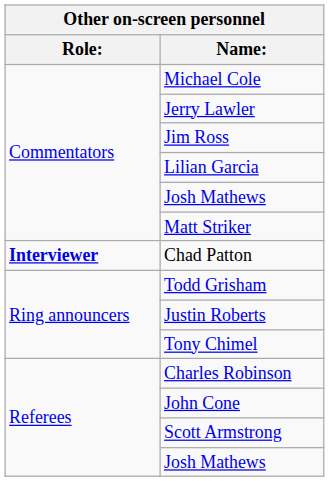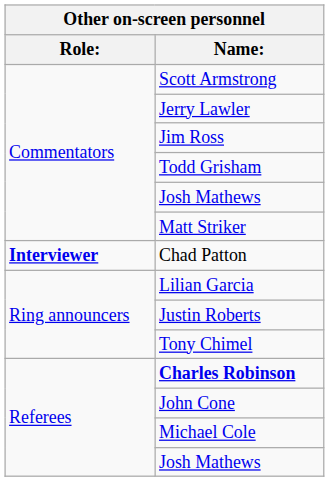(212, 78) Michael Cole -> (218, 78) Scott Armstrong
(211, 167) Lilian Garcia -> (210, 167) Todd Grisham
(215, 285) Todd Grisham -> (206, 285) Lilian Garcia
(228, 373) normal -> (227, 373) bold
(223, 432) Scott Armstrong -> (207, 432) Michael Cole
